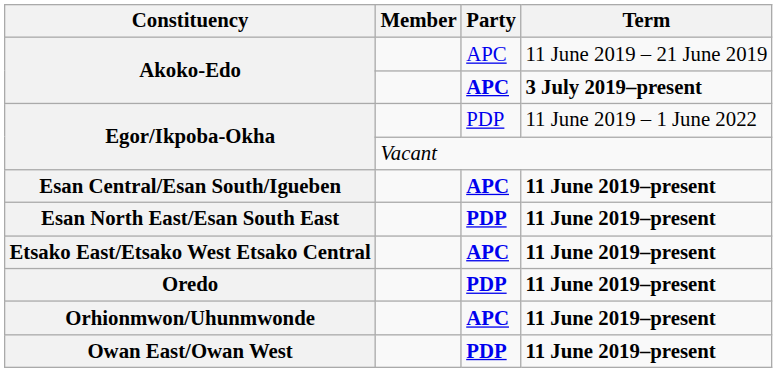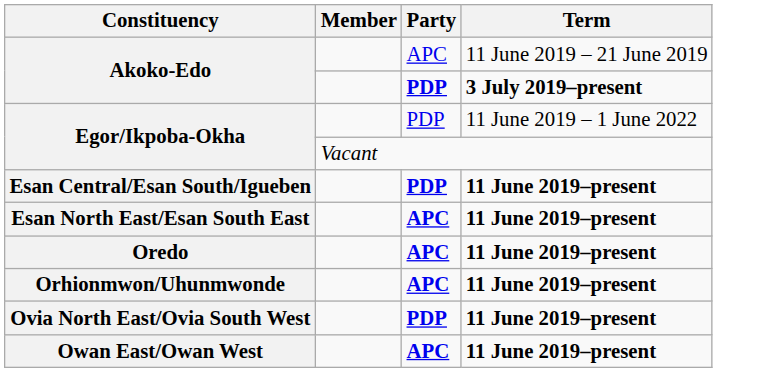(488, 86) APC -> (427, 86) PDP
(488, 185) APC -> (427, 185) PDP
(486, 218) PDP -> (428, 218) APC
- row: (190, 251)
(486, 284) PDP -> (428, 251) APC
+ row: (160, 317)
(486, 350) PDP -> (428, 350) APC
